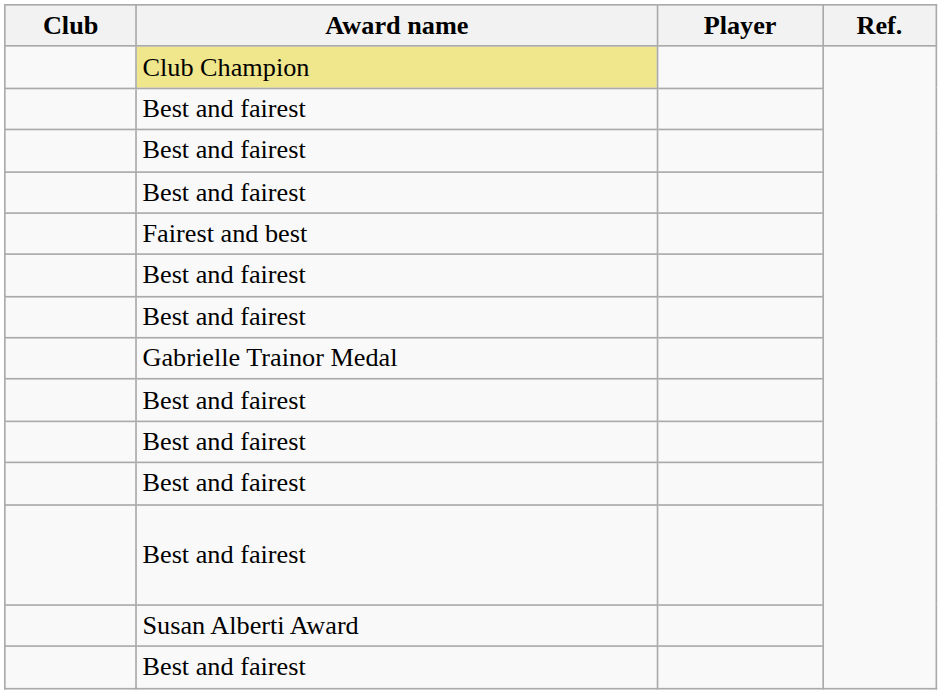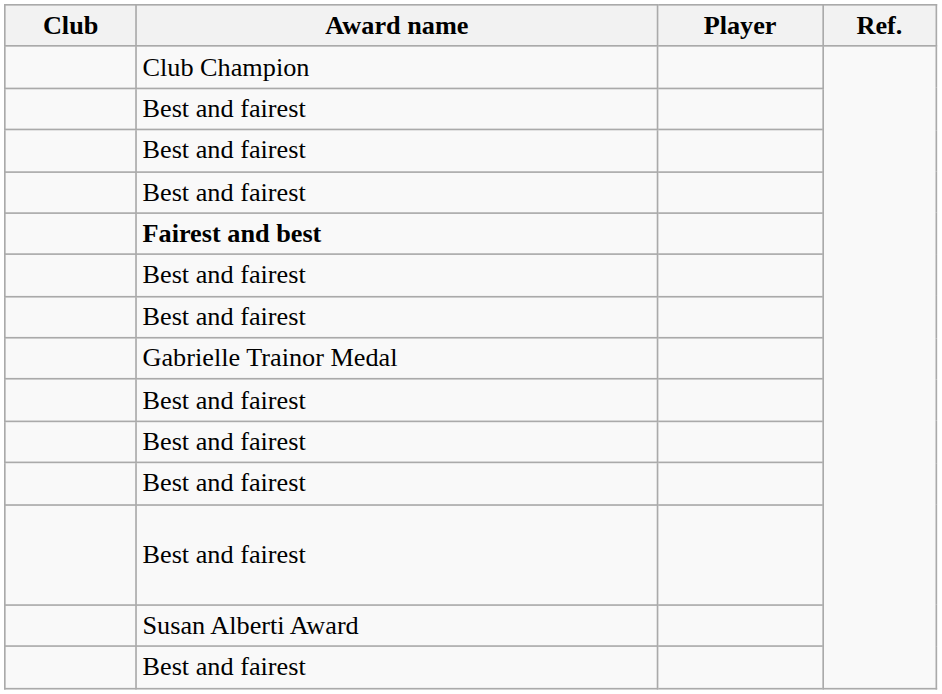(226, 66) khaki background -> (226, 66) no background
(225, 233) normal -> (232, 233) bold
